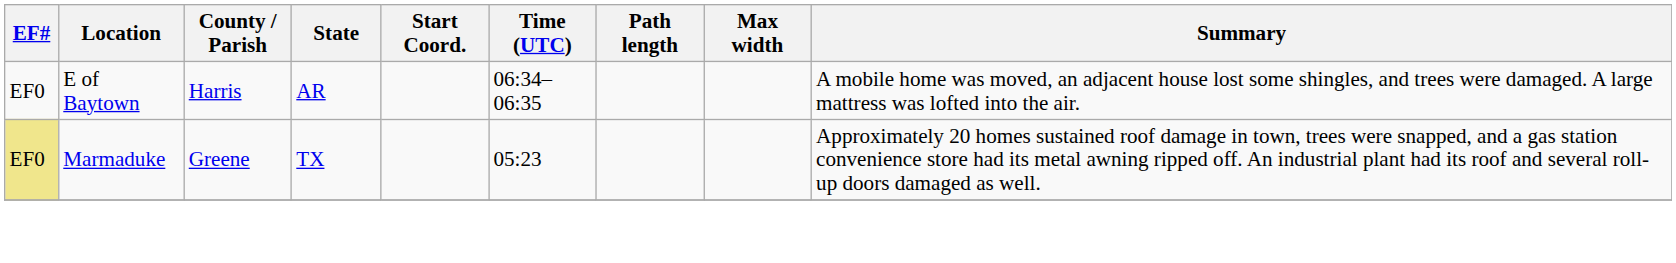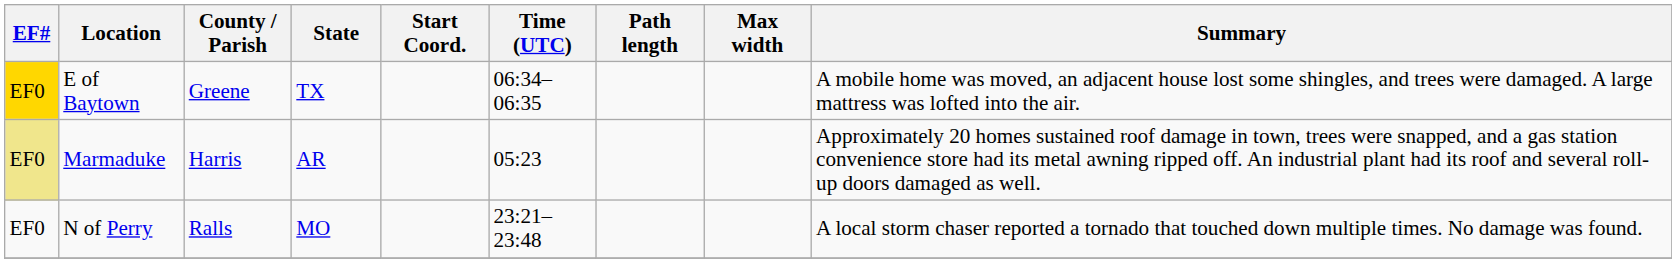(27, 90) no background -> (27, 90) gold background
(215, 90) Harris -> (219, 90) Greene
(311, 90) AR -> (310, 90) TX
(219, 159) Greene -> (215, 159) Harris
(310, 159) TX -> (311, 159) AR
+ row: (108, 228)
